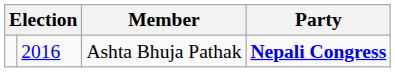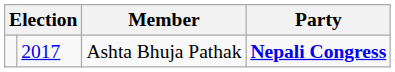(41, 50) 2016 -> (41, 50) 2017
